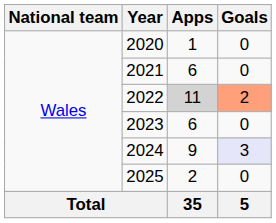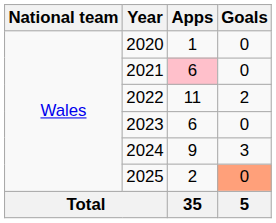(192, 71) no background -> (192, 71) pink background
(192, 97) lightgrey background -> (192, 97) no background
(245, 97) lightsalmon background -> (245, 97) no background
(245, 151) lavender background -> (245, 151) no background
(245, 177) no background -> (245, 177) lightsalmon background
